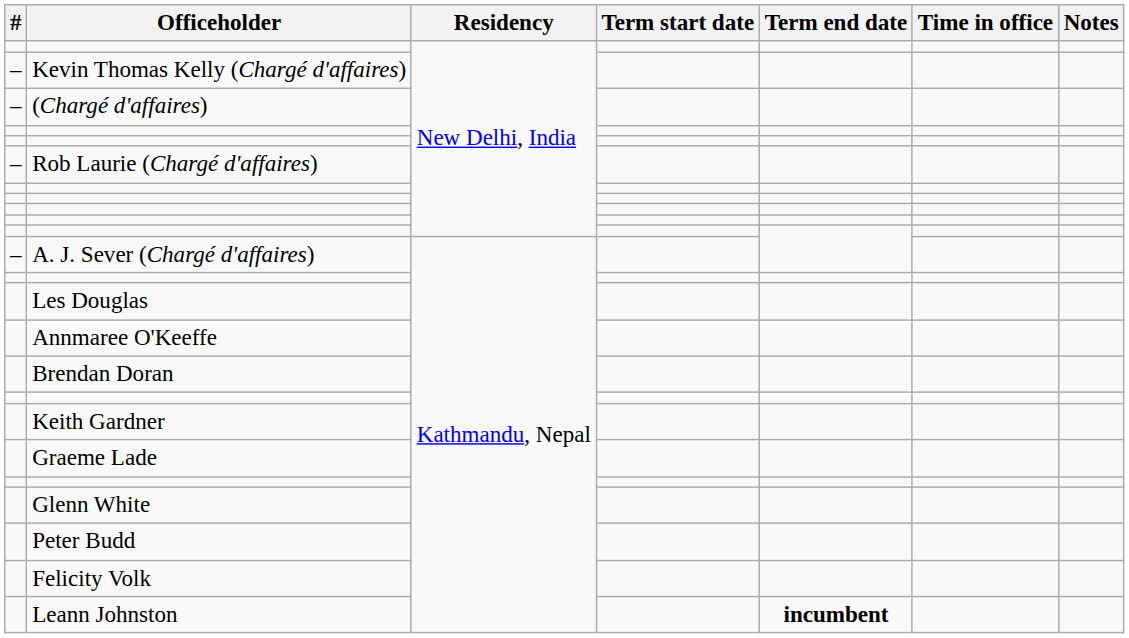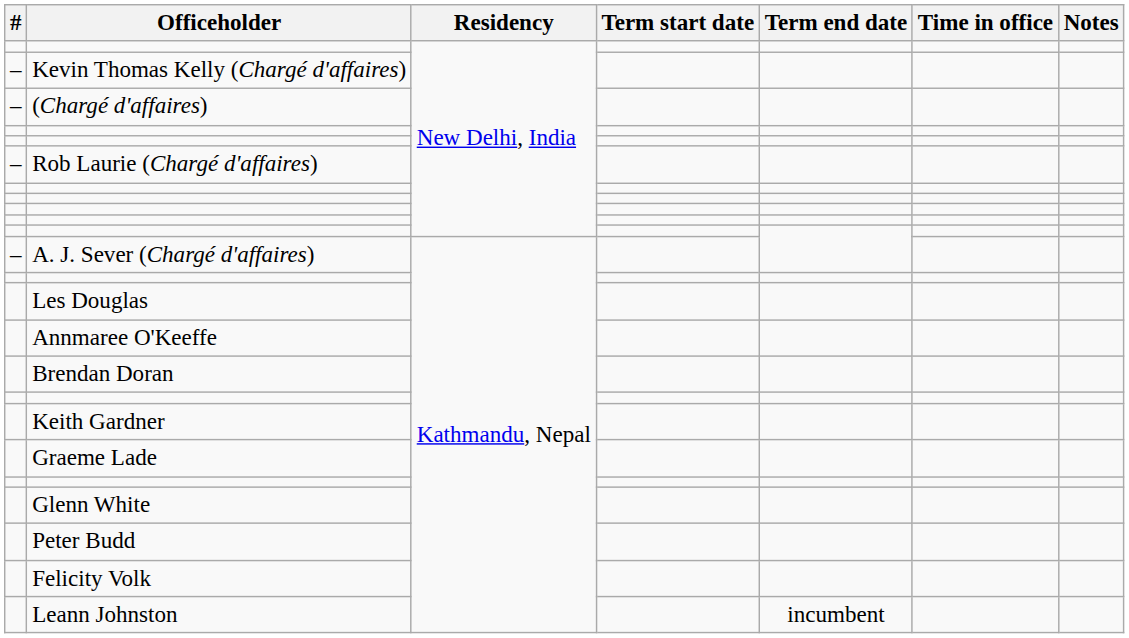(836, 614) bold -> (836, 614) normal
